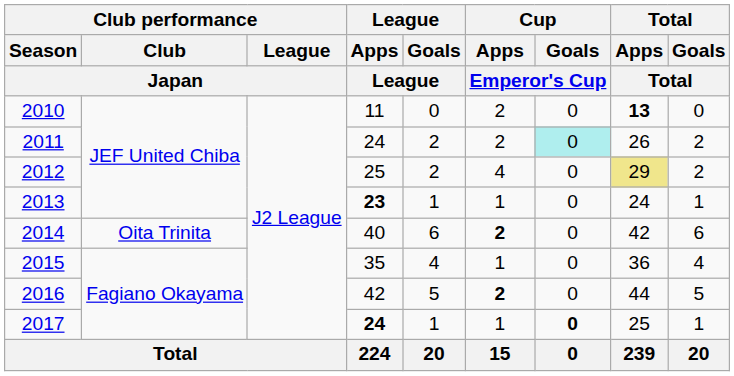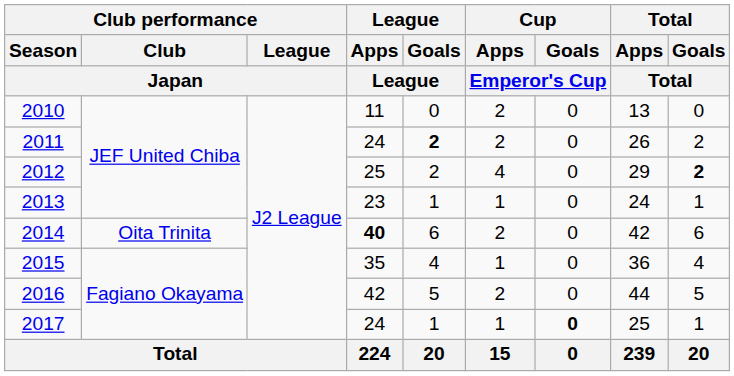(639, 111) bold -> (639, 111) normal
(434, 141) normal -> (434, 141) bold
(573, 141) paleturquoise background -> (573, 141) no background
(639, 171) khaki background -> (639, 171) no background
(699, 171) normal -> (699, 171) bold
(374, 202) bold -> (374, 202) normal
(374, 232) normal -> (374, 232) bold
(500, 232) bold -> (500, 232) normal
(500, 293) bold -> (500, 293) normal
(374, 324) bold -> (374, 324) normal
